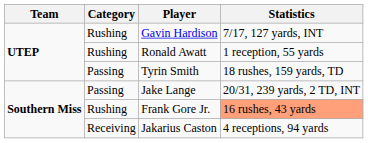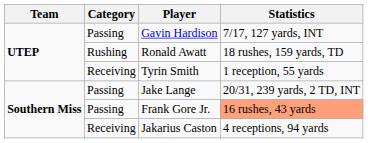(107, 33) Rushing -> (105, 33) Passing
(273, 52) 1 reception, 55 yards -> (283, 52) 18 rushes, 159 yards, TD
(105, 71) Passing -> (111, 71) Receiving
(283, 71) 18 rushes, 159 yards, TD -> (273, 71) 1 reception, 55 yards
(107, 109) Rushing -> (105, 109) Passing
